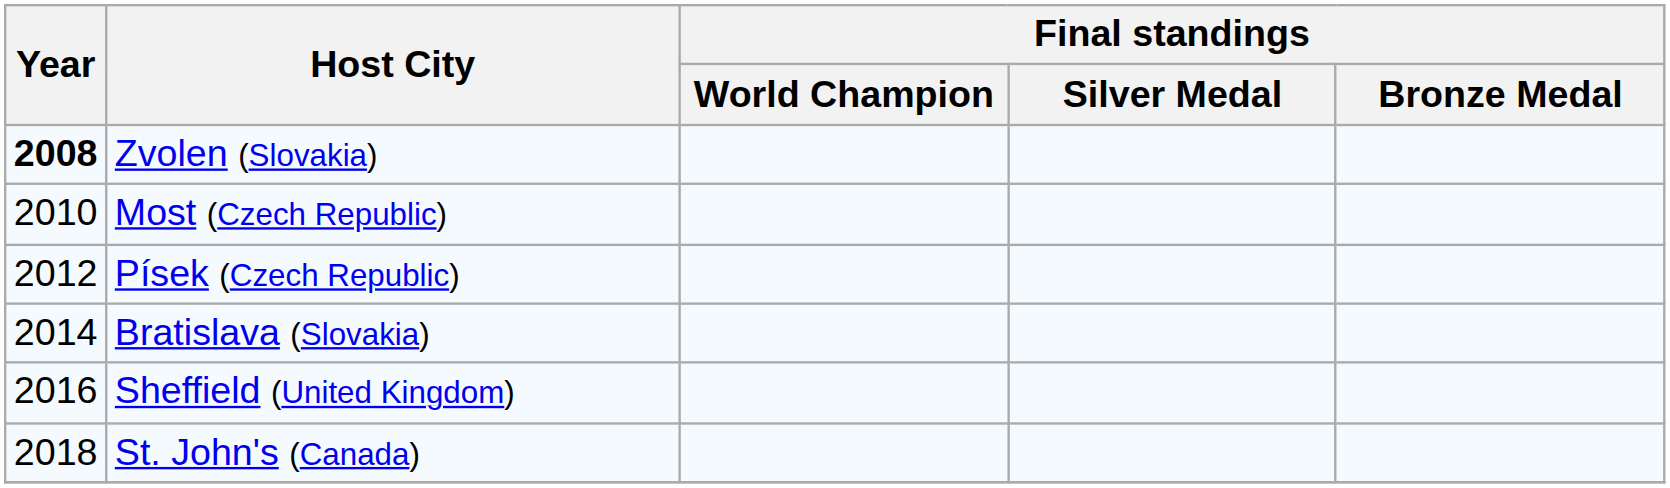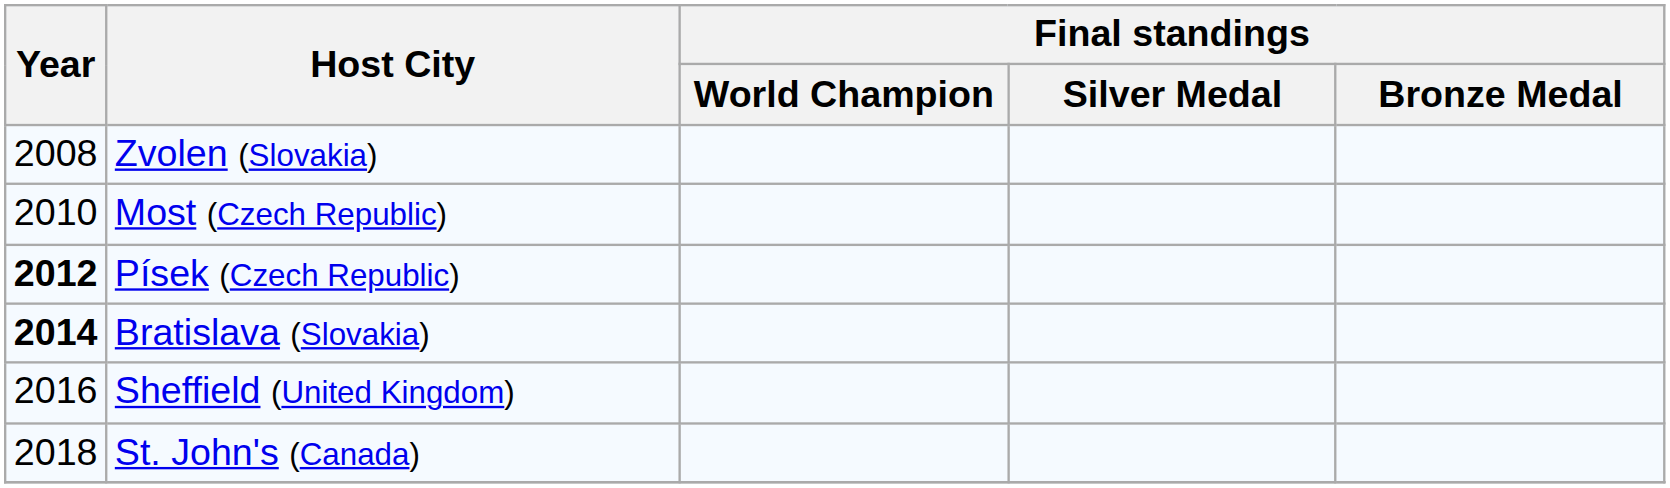(56, 153) bold -> (56, 153) normal
(56, 272) normal -> (56, 272) bold
(56, 332) normal -> (56, 332) bold
